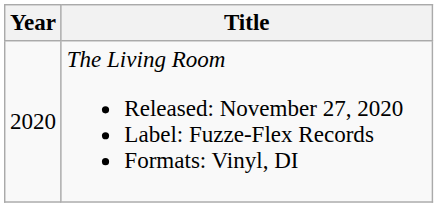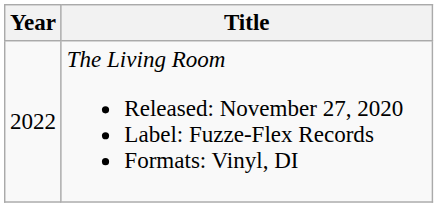(33, 121) 2020 -> (33, 121) 2022
